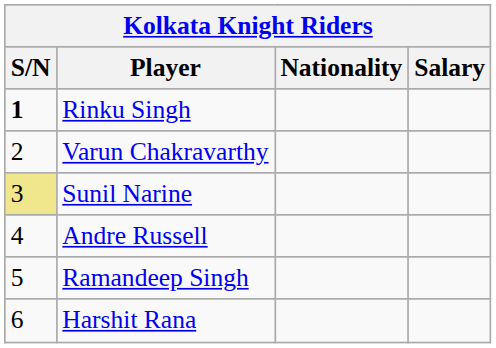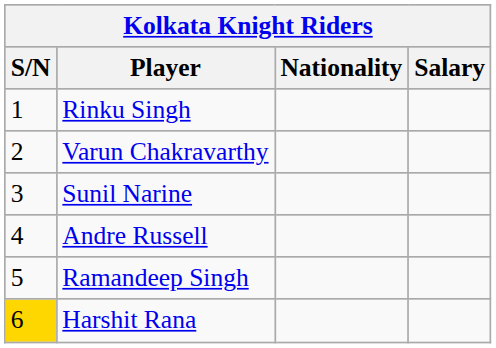(17, 109) bold -> (17, 109) normal
(17, 194) khaki background -> (17, 194) no background
(17, 320) no background -> (17, 320) gold background
